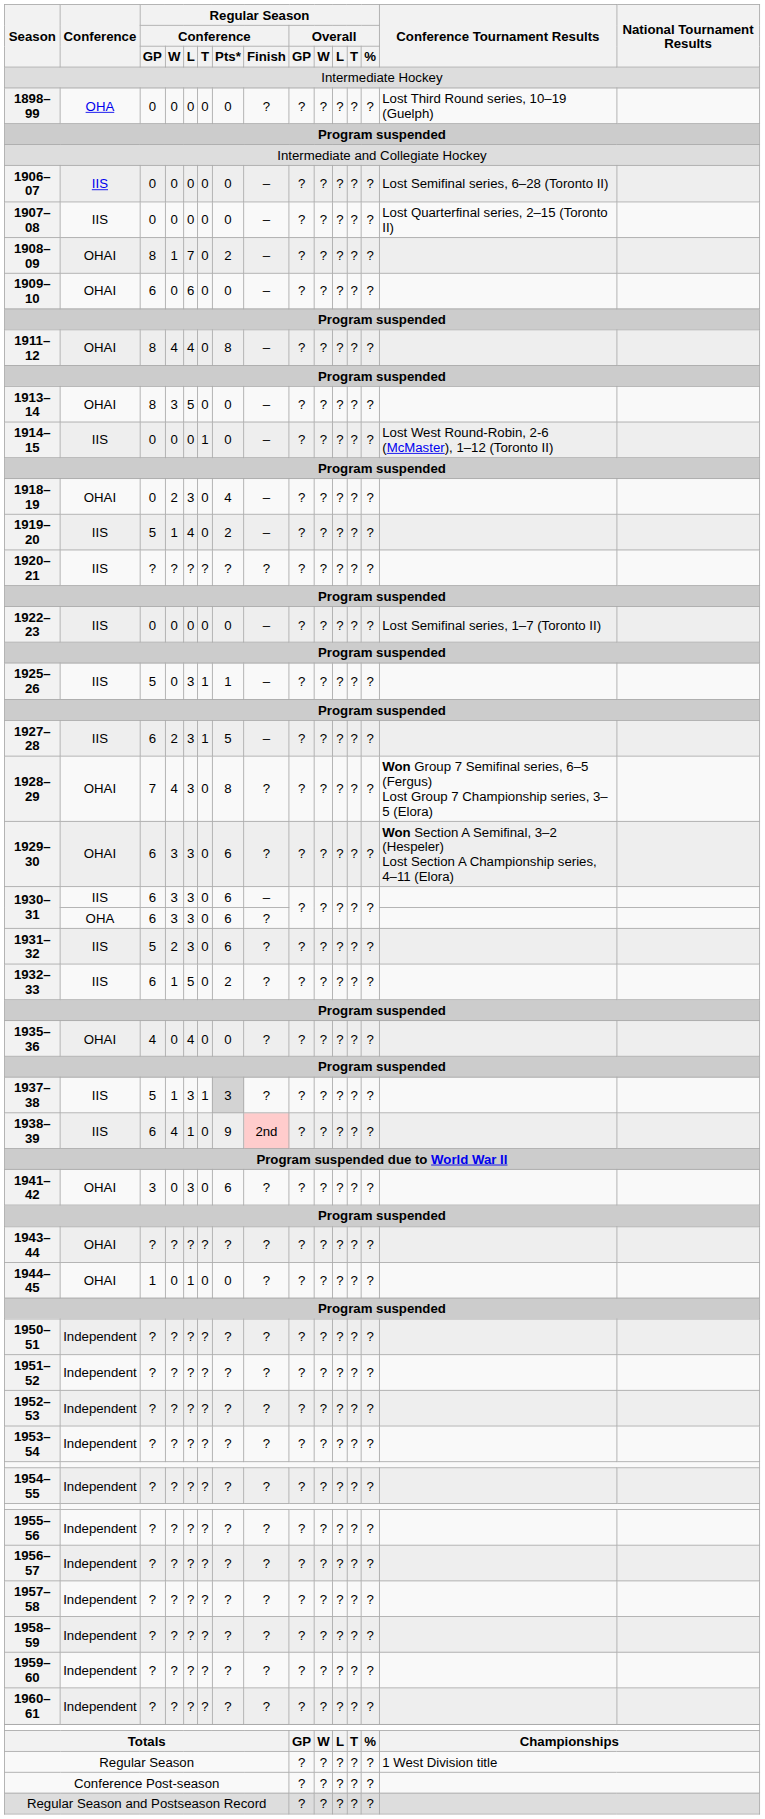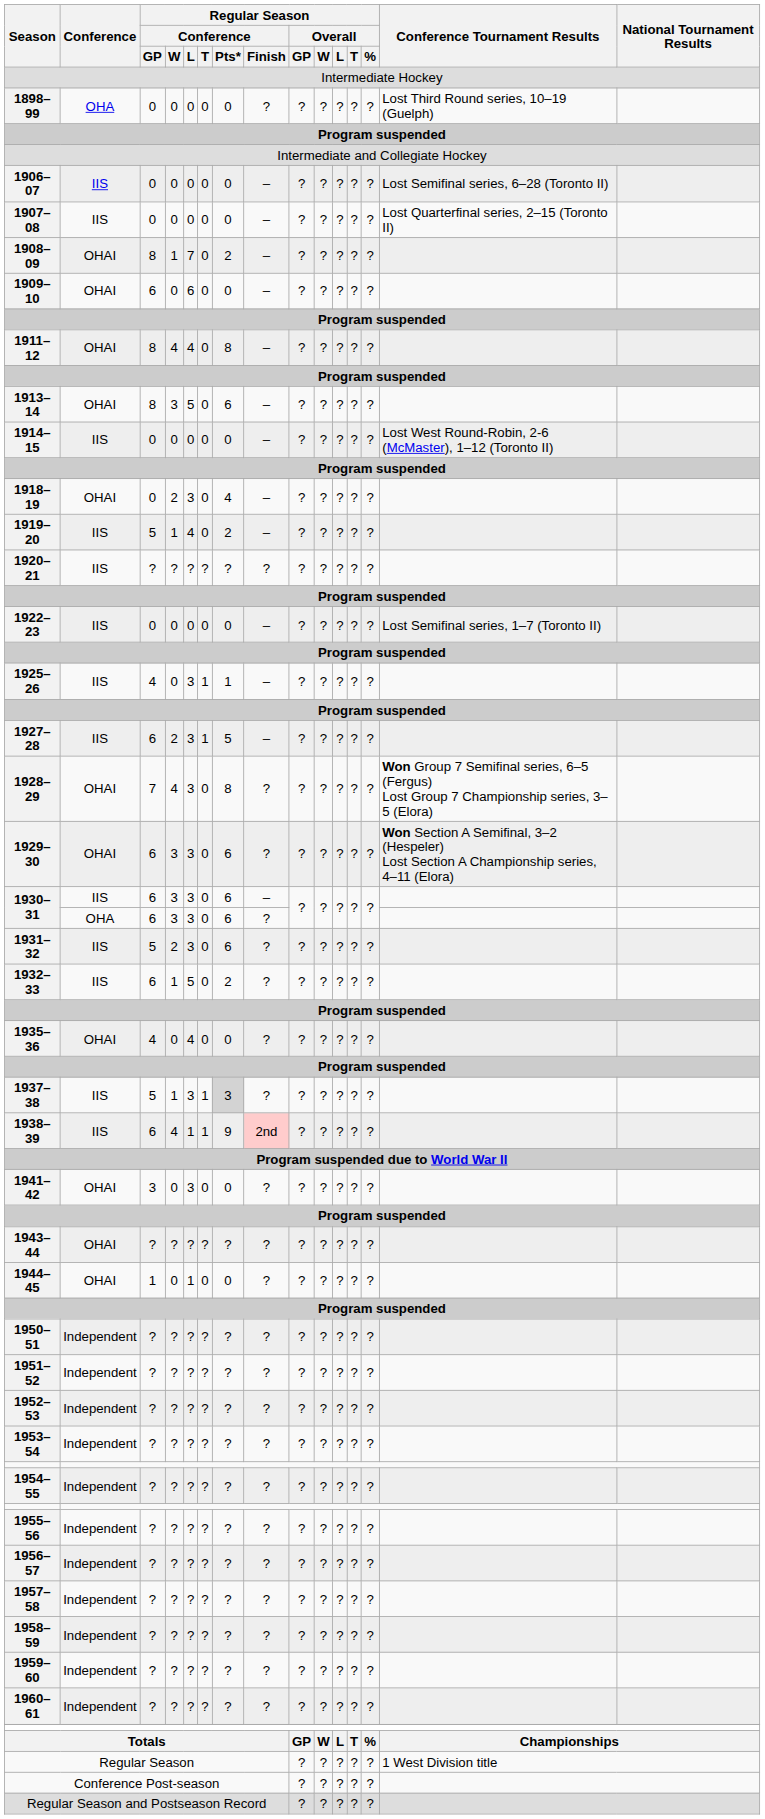(228, 404) 0 -> (228, 404) 6
(205, 440) 1 -> (205, 440) 0
(152, 681) 5 -> (152, 681) 4
(205, 1131) 0 -> (205, 1131) 1
(228, 1188) 6 -> (228, 1188) 0
